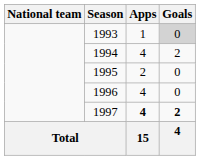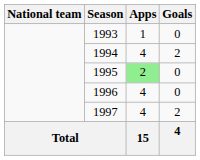(177, 33) lightgrey background -> (177, 33) no background
(143, 72) no background -> (143, 72) lightgreen background
(143, 111) bold -> (143, 111) normal
(177, 111) bold -> (177, 111) normal
